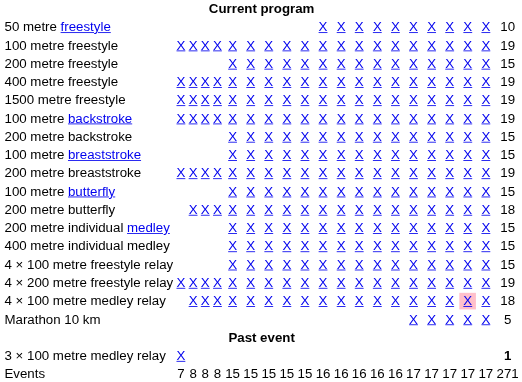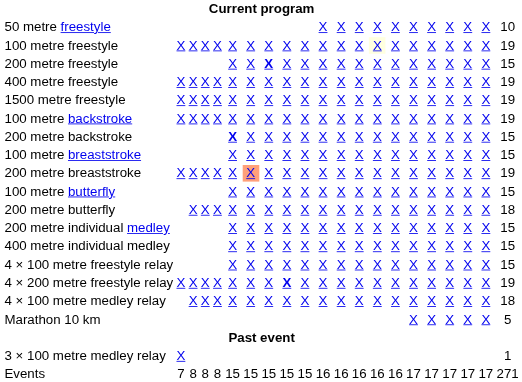(377, 45) no background -> (377, 45) lightyellow background
(269, 63) normal -> (269, 63) bold
(233, 136) normal -> (233, 136) bold
(251, 173) no background -> (251, 173) lightsalmon background
(287, 282) normal -> (287, 282) bold
(468, 301) pink background -> (468, 301) no background
(508, 355) bold -> (508, 355) normal
